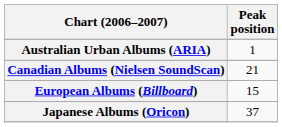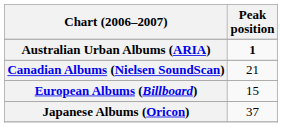(252, 49) normal -> (252, 49) bold
